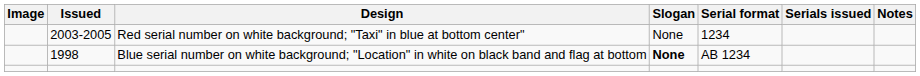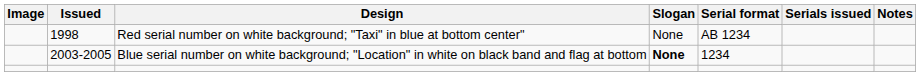(81, 34) 2003-2005 -> (64, 34) 1998
(715, 34) 1234 -> (726, 34) AB 1234
(64, 55) 1998 -> (81, 55) 2003-2005
(726, 55) AB 1234 -> (715, 55) 1234
